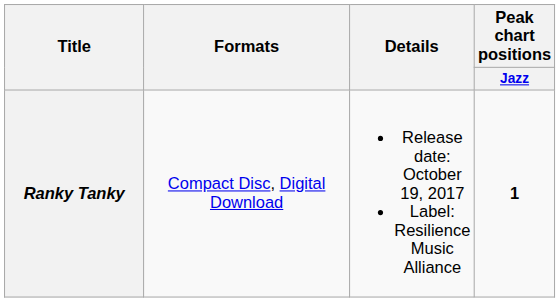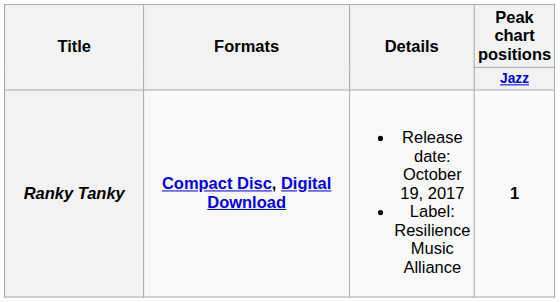(247, 193) normal -> (247, 193) bold
